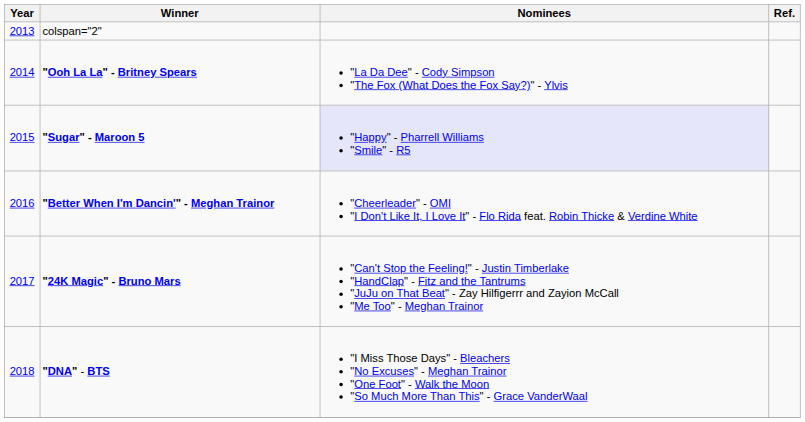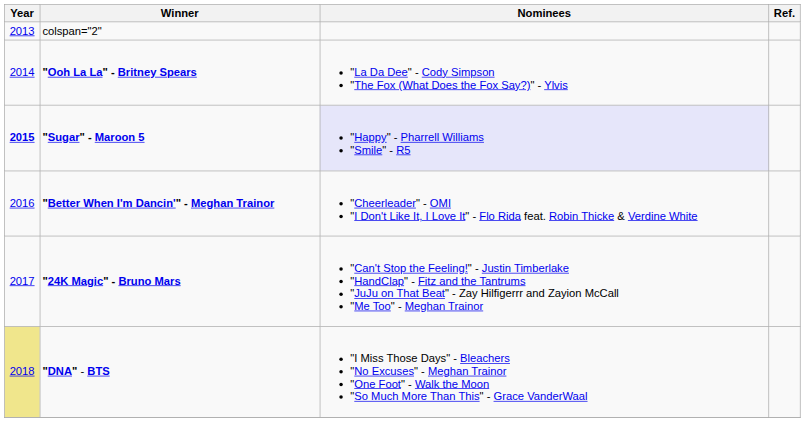(22, 138) normal -> (22, 138) bold
(22, 371) no background -> (22, 371) khaki background
